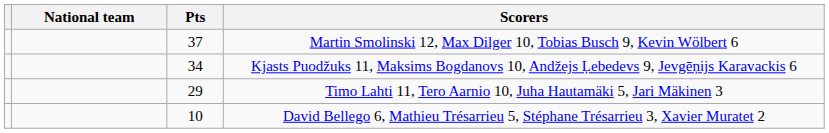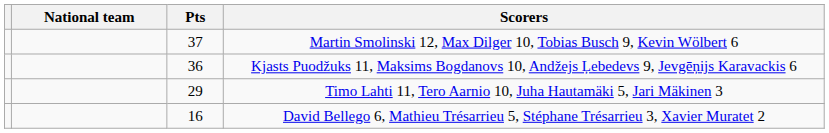(195, 66) 34 -> (195, 66) 36
(195, 116) 10 -> (195, 116) 16
